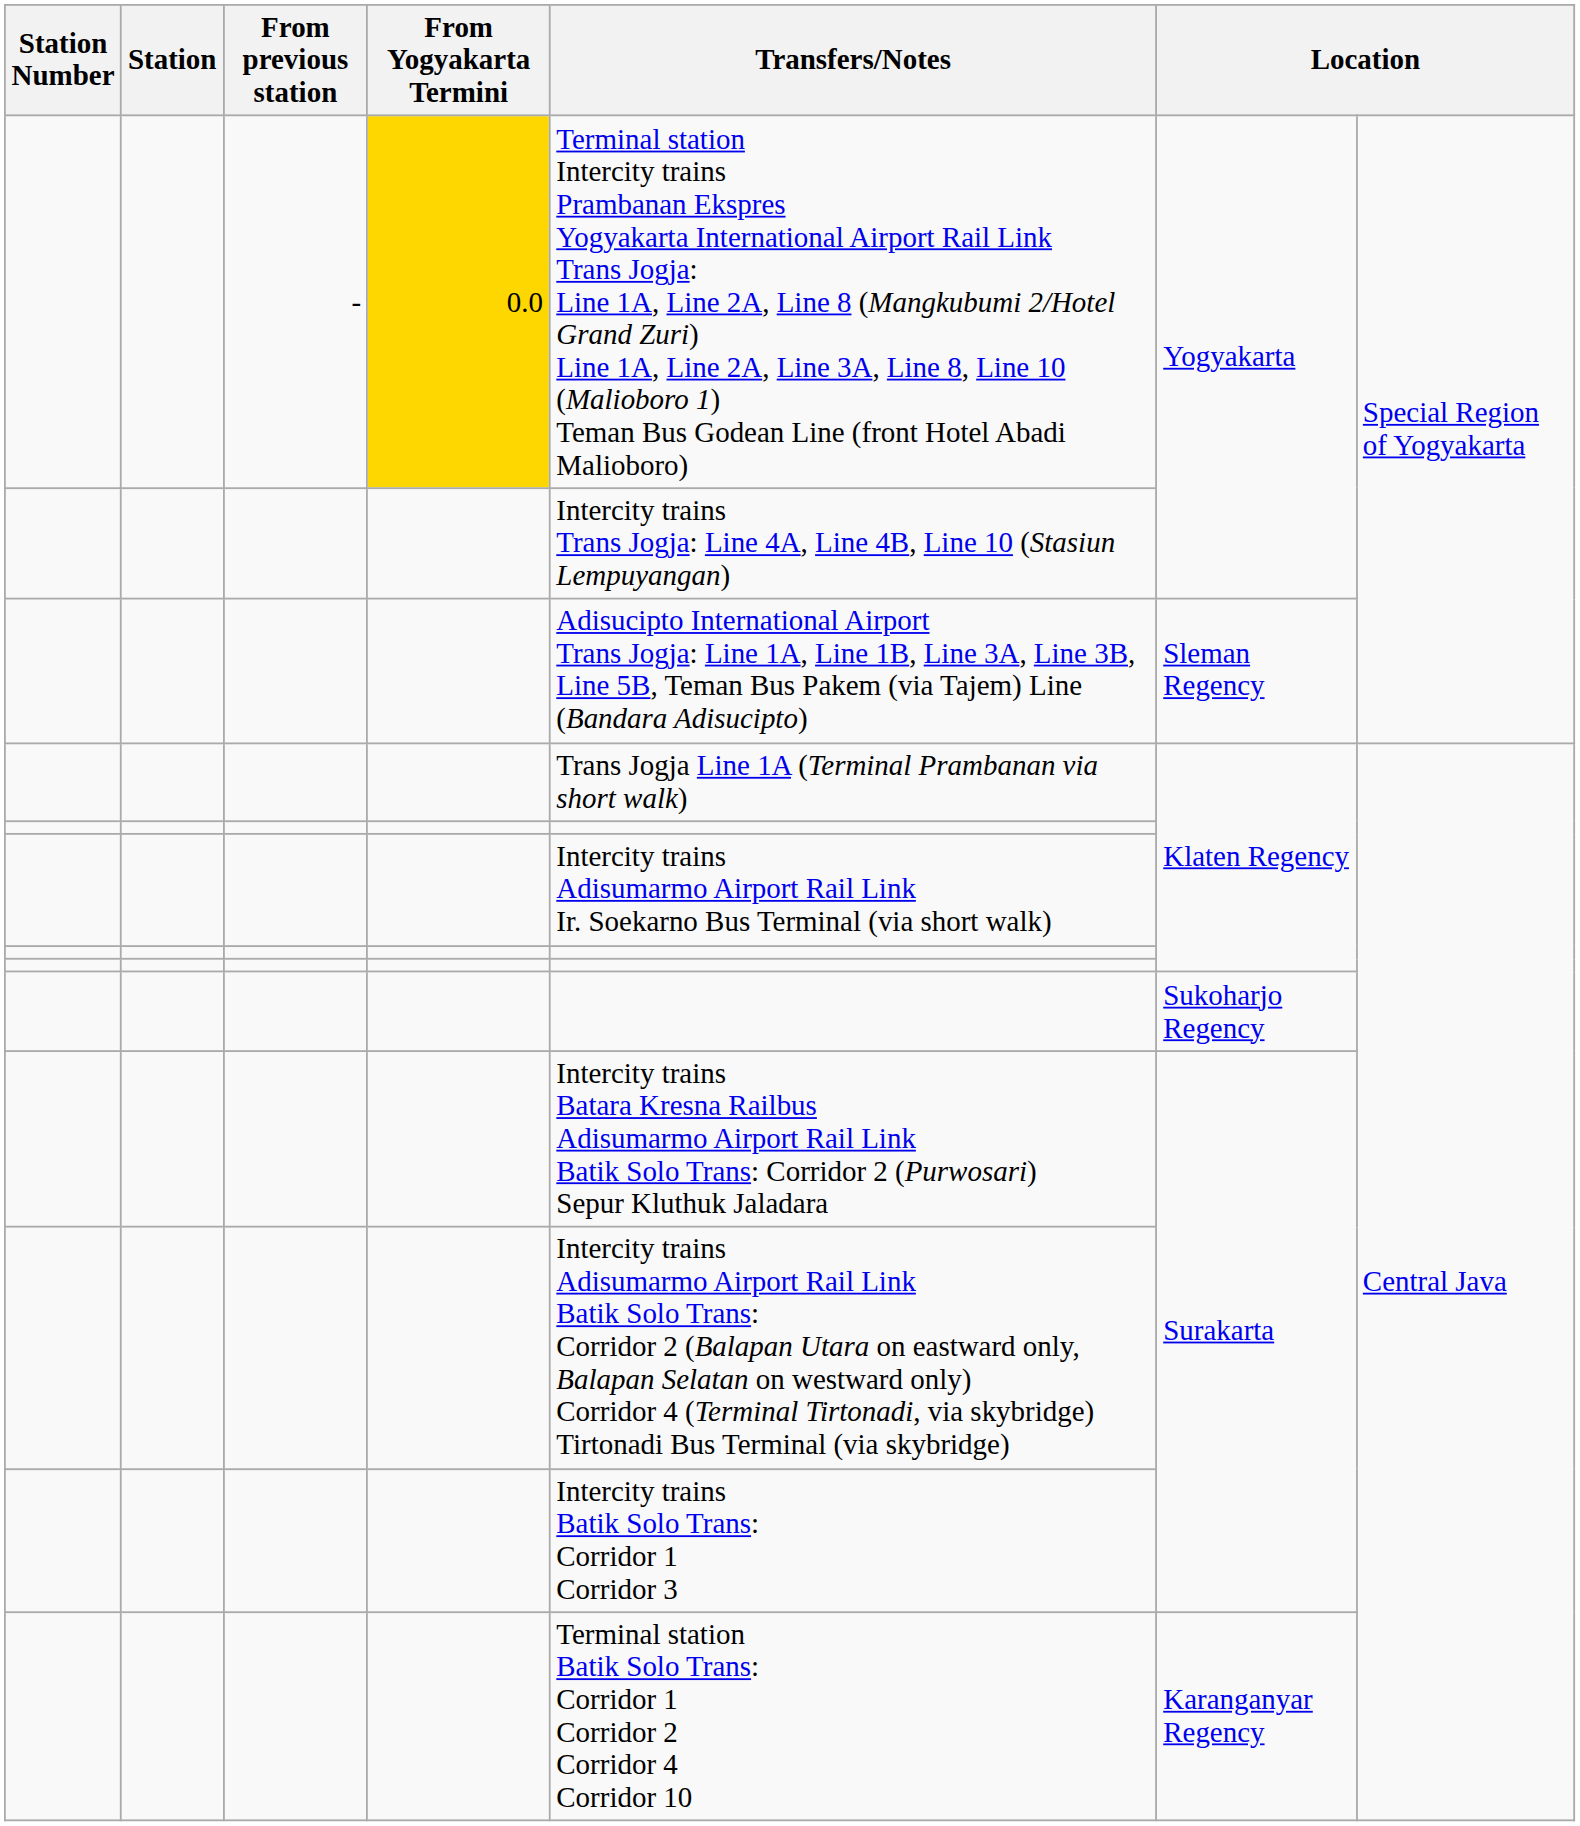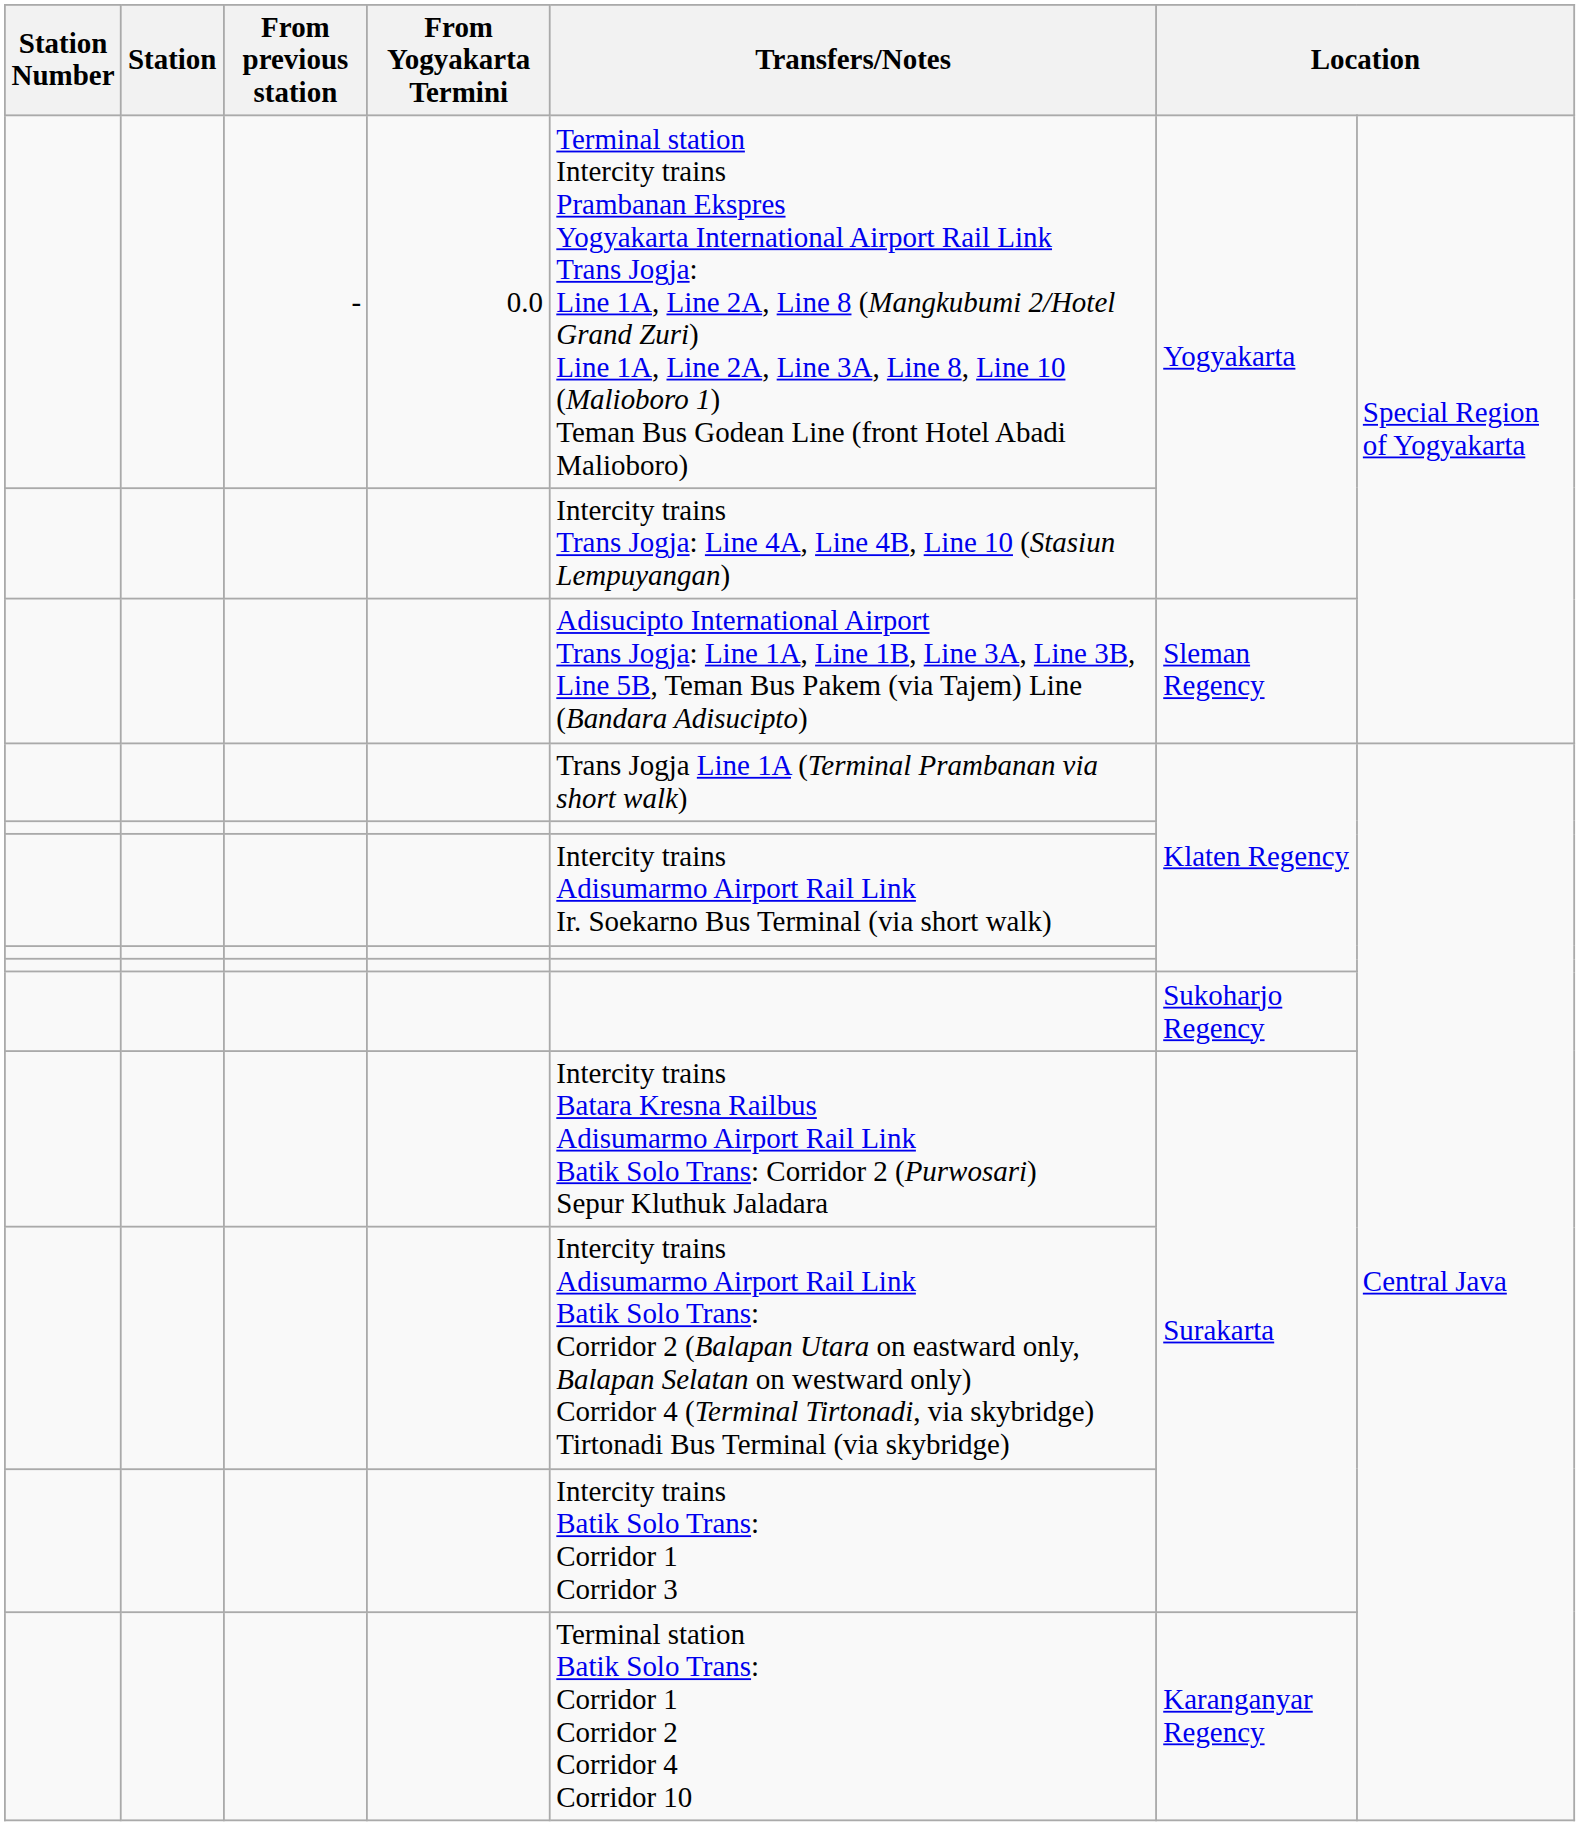(525, 301) gold background -> (525, 301) no background
